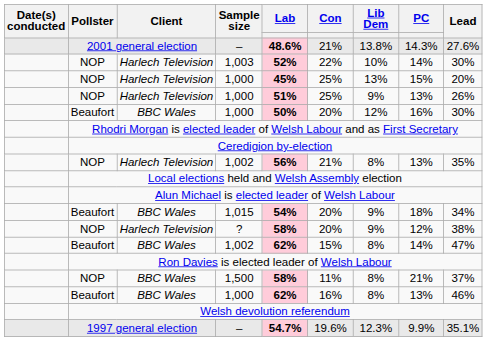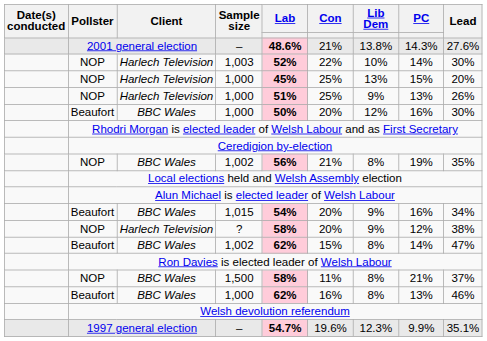(166, 162) Harlech Television -> (166, 162) BBC Wales
(421, 162) 13% -> (421, 162) 19%
(421, 212) 18% -> (421, 212) 16%
